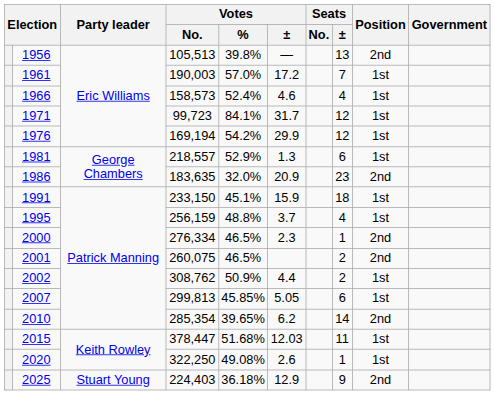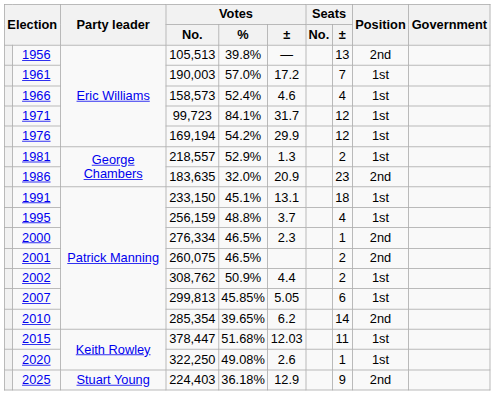(342, 156) 6 -> (342, 156) 2
(287, 197) 15.9 -> (287, 197) 13.1
